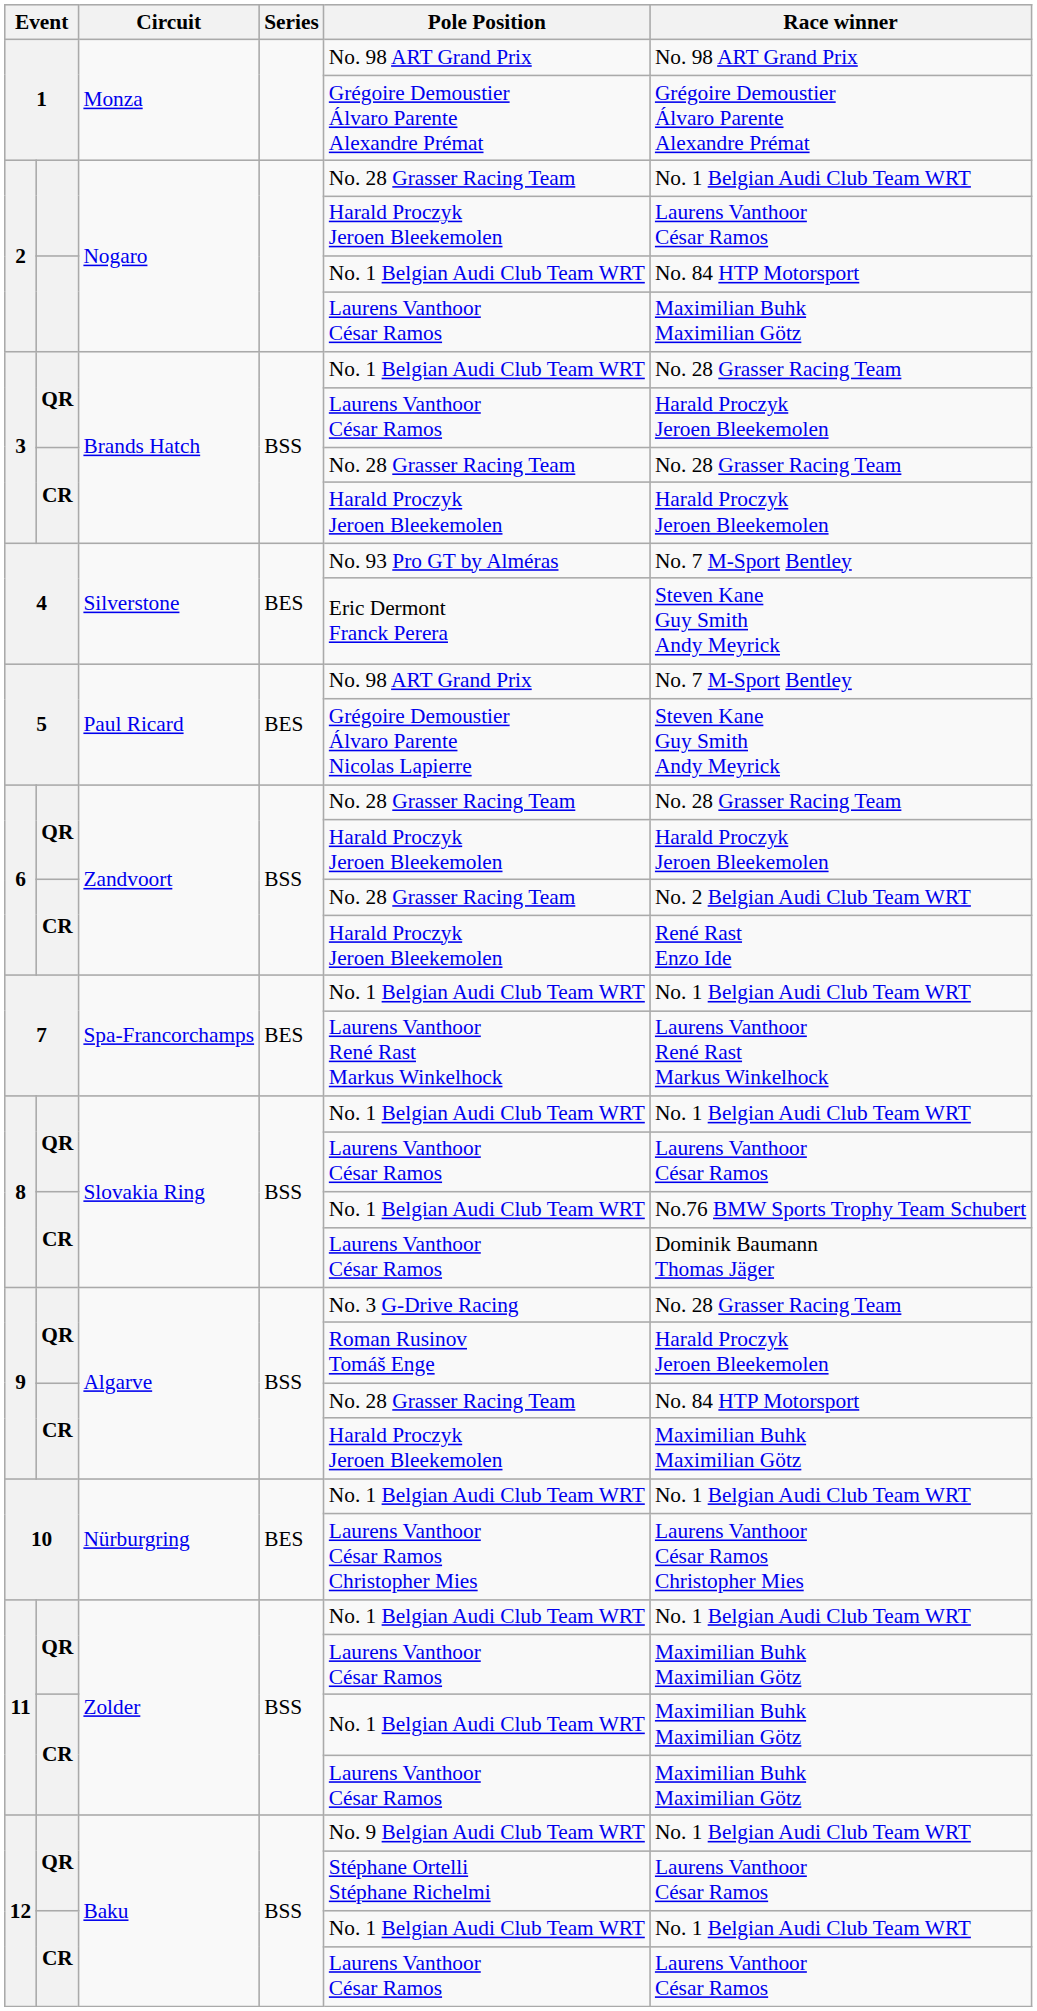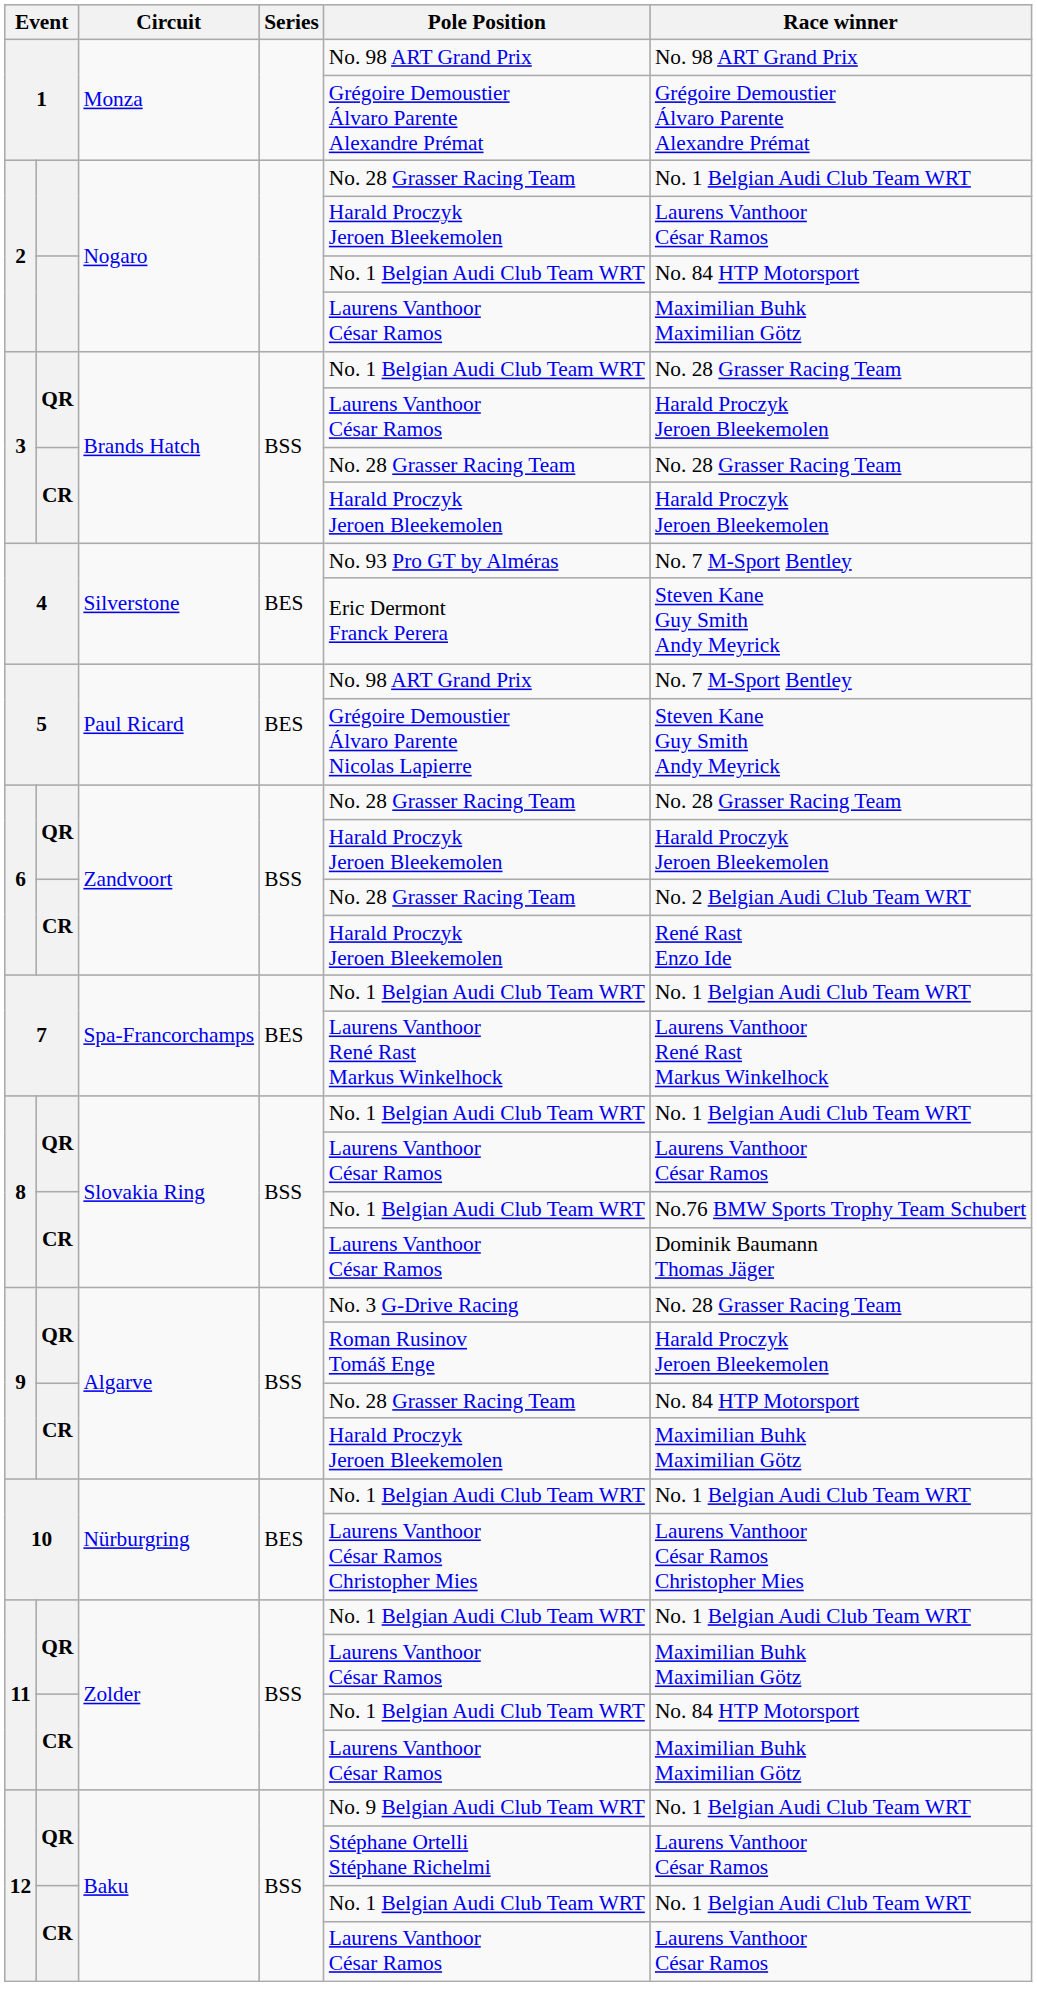(731, 1724) Maximilian Buhk Maximilian Götz -> (757, 1711) No. 84 HTP Motorsport
